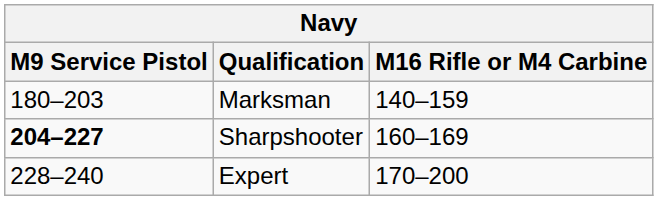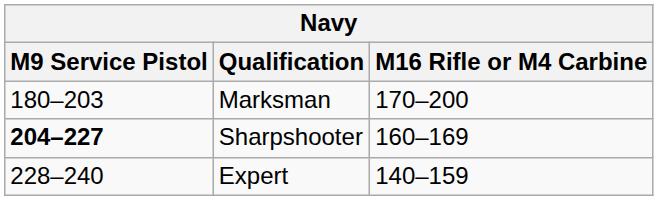(422, 99) 140–159 -> (422, 99) 170–200
(422, 175) 170–200 -> (422, 175) 140–159
